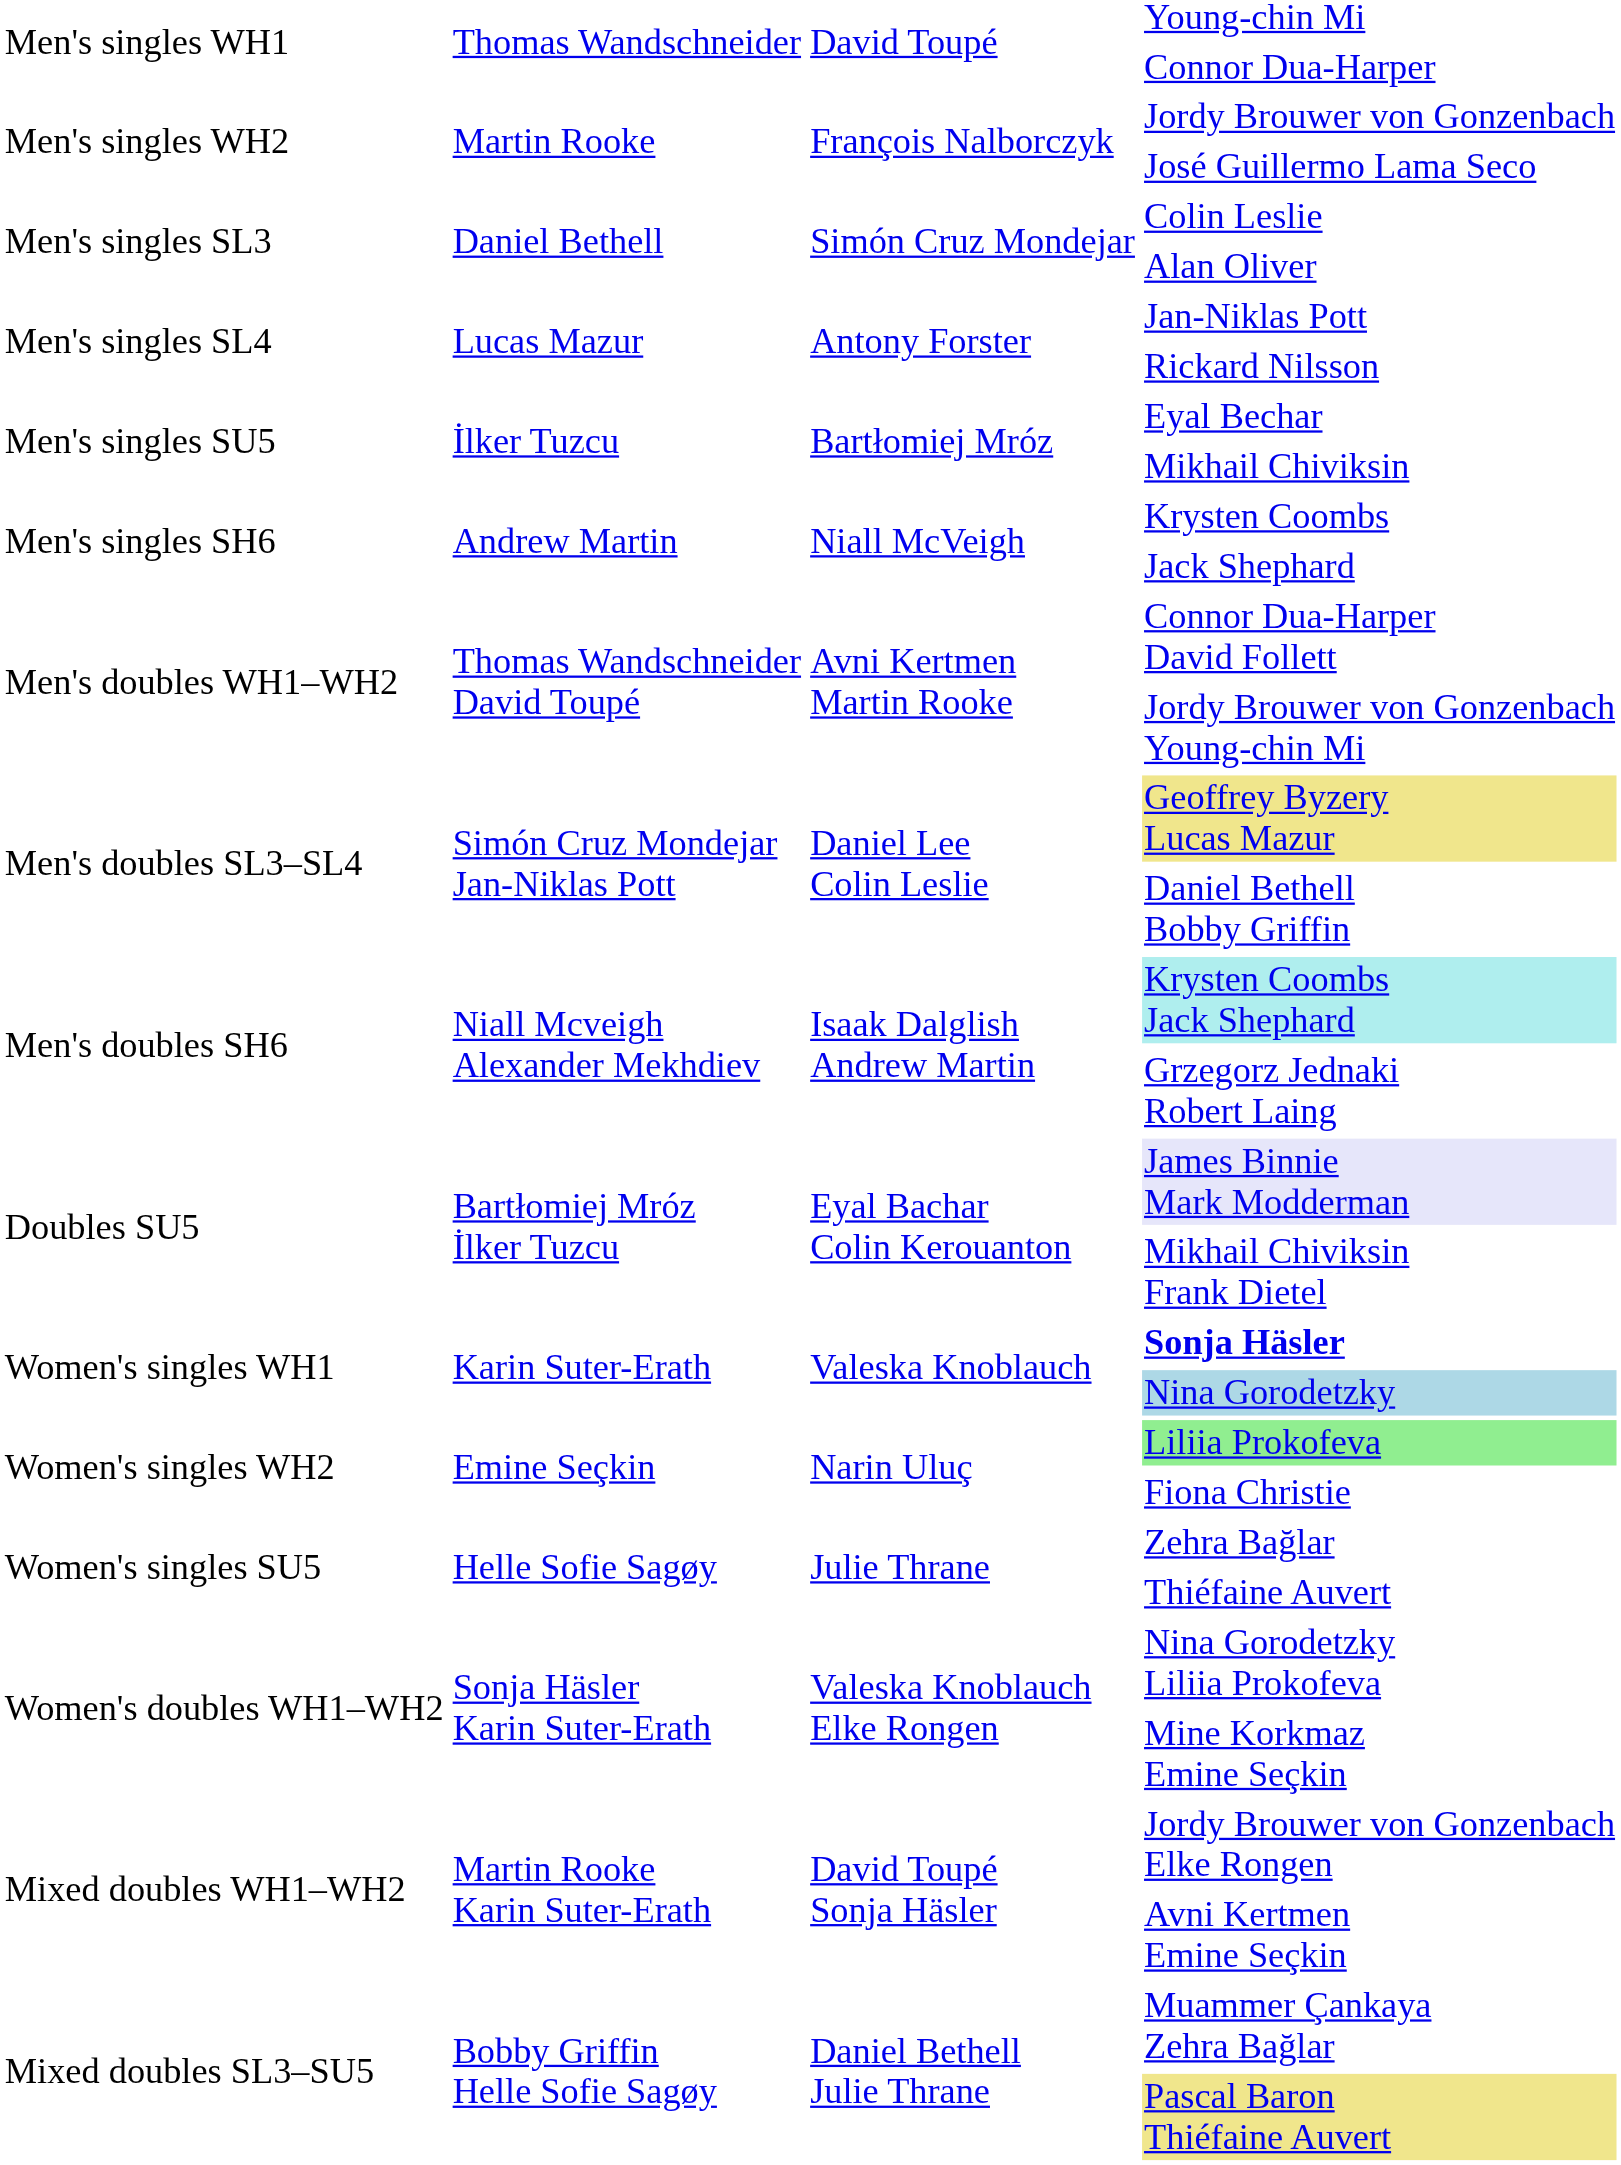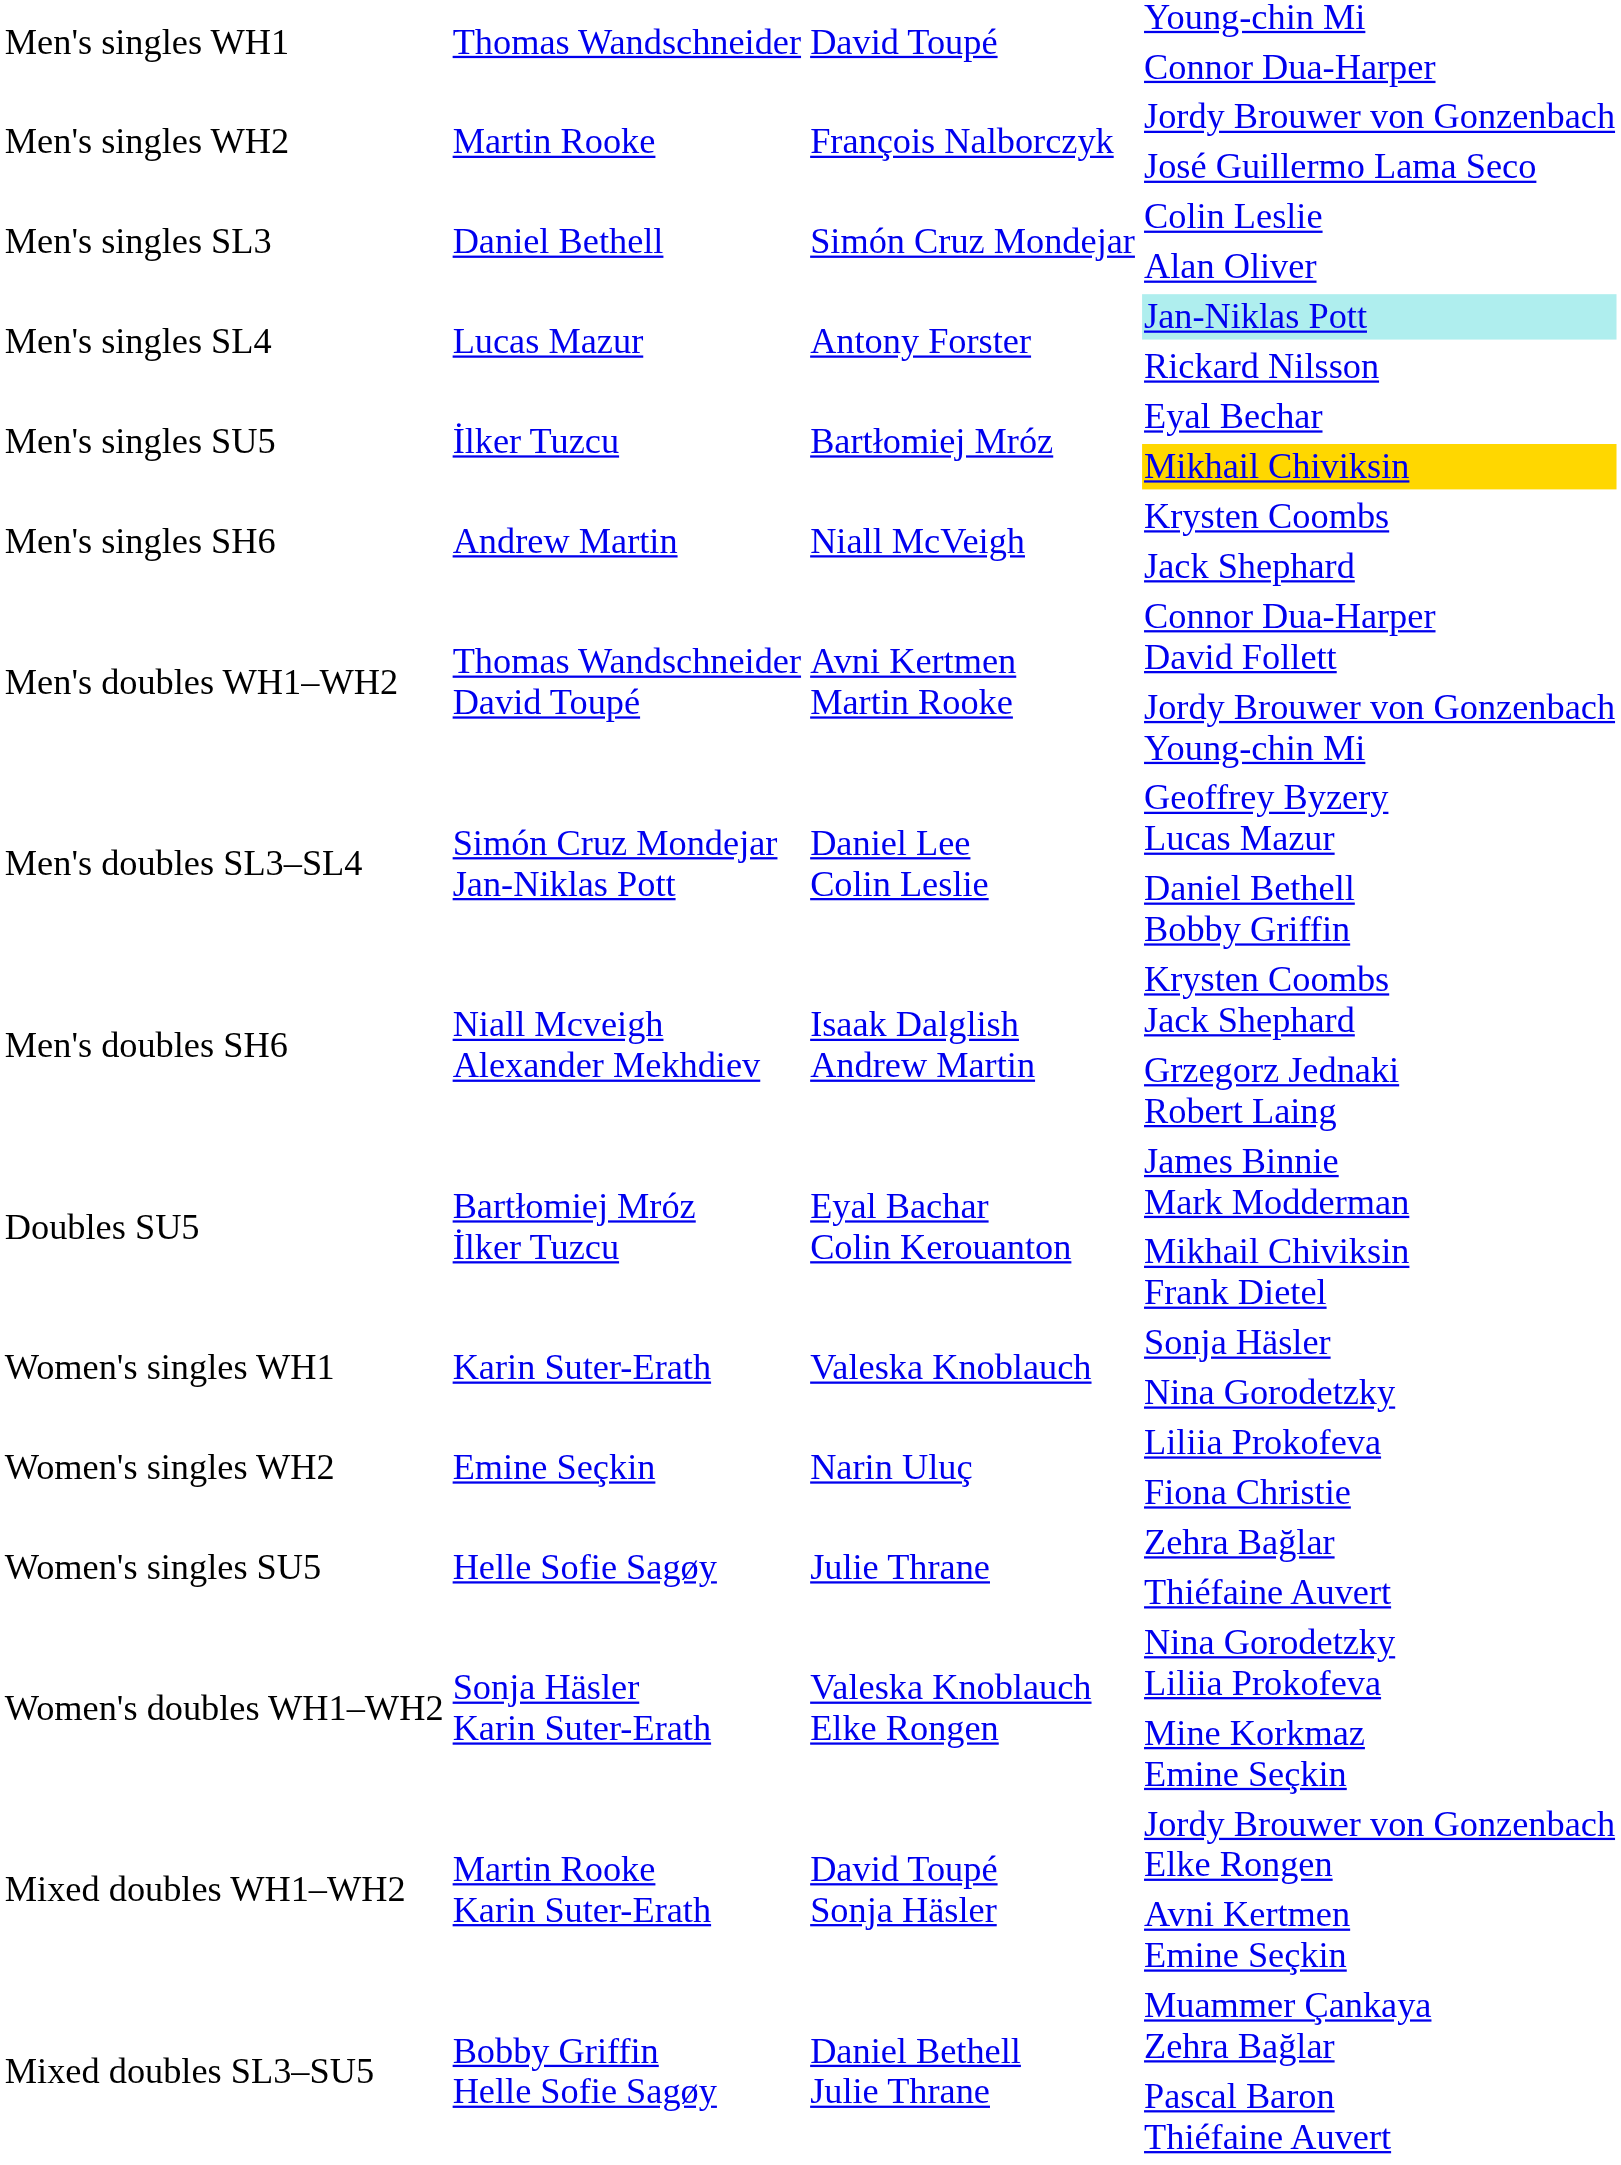(1256, 316) no background -> (1256, 316) paleturquoise background
(1277, 466) no background -> (1277, 466) gold background
(1266, 817) khaki background -> (1266, 817) no background
(1267, 999) paleturquoise background -> (1267, 999) no background
(1277, 1181) lavender background -> (1277, 1181) no background
(1244, 1342) bold -> (1237, 1342) normal
(1270, 1392) lightblue background -> (1270, 1392) no background
(1263, 1442) lightgreen background -> (1263, 1442) no background
(1268, 2116) khaki background -> (1268, 2116) no background
